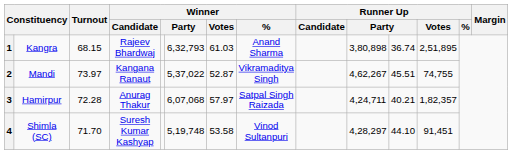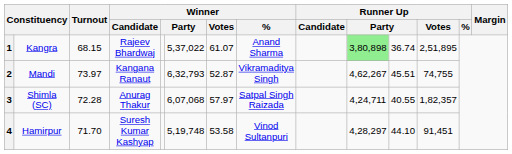(186, 47) 6,32,793 -> (186, 47) 5,37,022
(221, 47) 61.03 -> (221, 47) 61.07
(368, 47) no background -> (368, 47) lightgreen background
(186, 73) 5,37,022 -> (186, 73) 6,32,793
(42, 100) Hamirpur -> (42, 100) Shimla (SC)
(403, 100) 40.21 -> (403, 100) 40.55
(42, 131) Shimla (SC) -> (42, 131) Hamirpur
